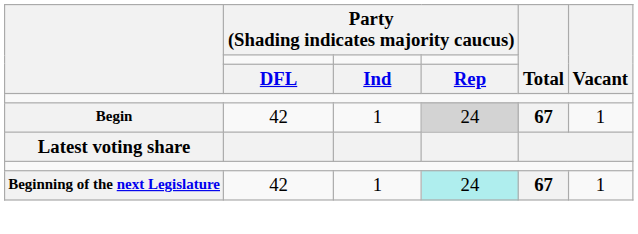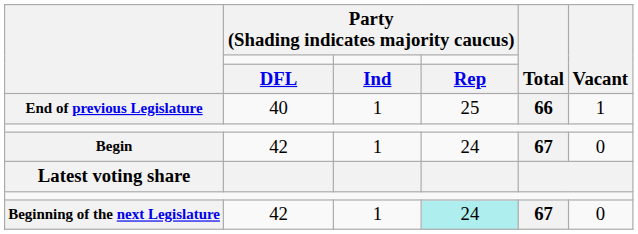+ row: (114, 108)
(470, 117) lightgrey background -> (470, 146) no background
(600, 117) 1 -> (600, 146) 0
(600, 185) 1 -> (600, 214) 0
